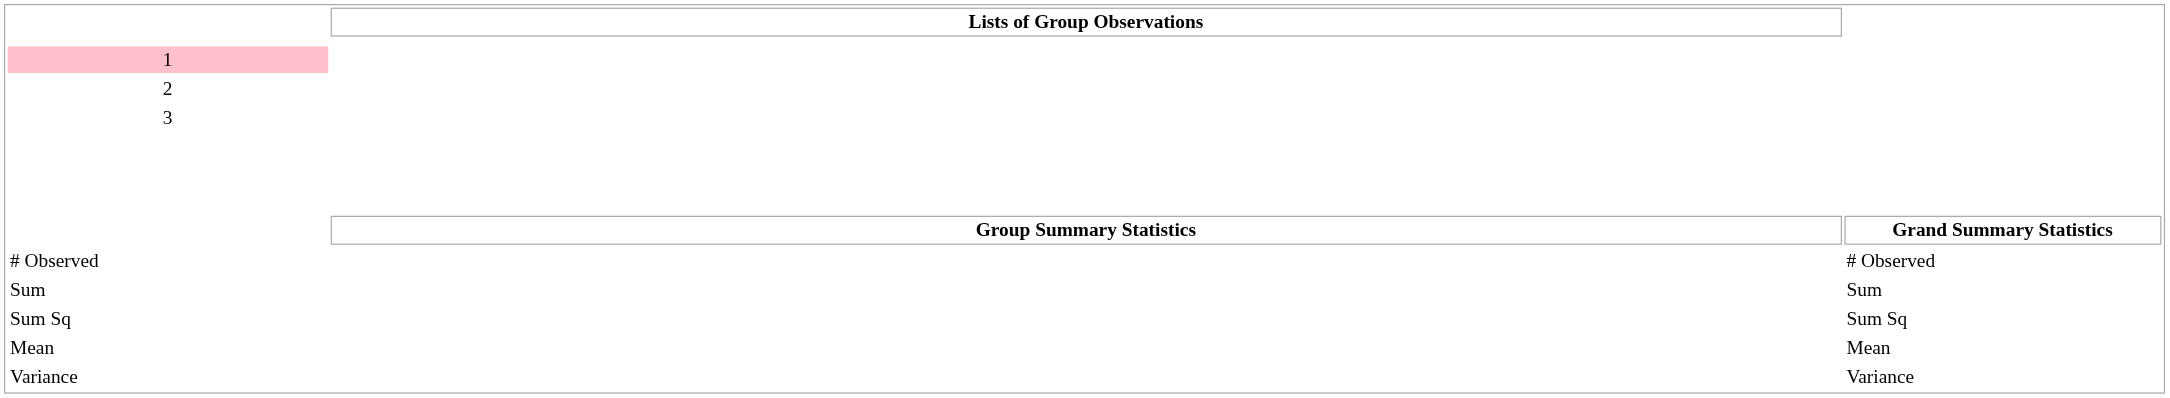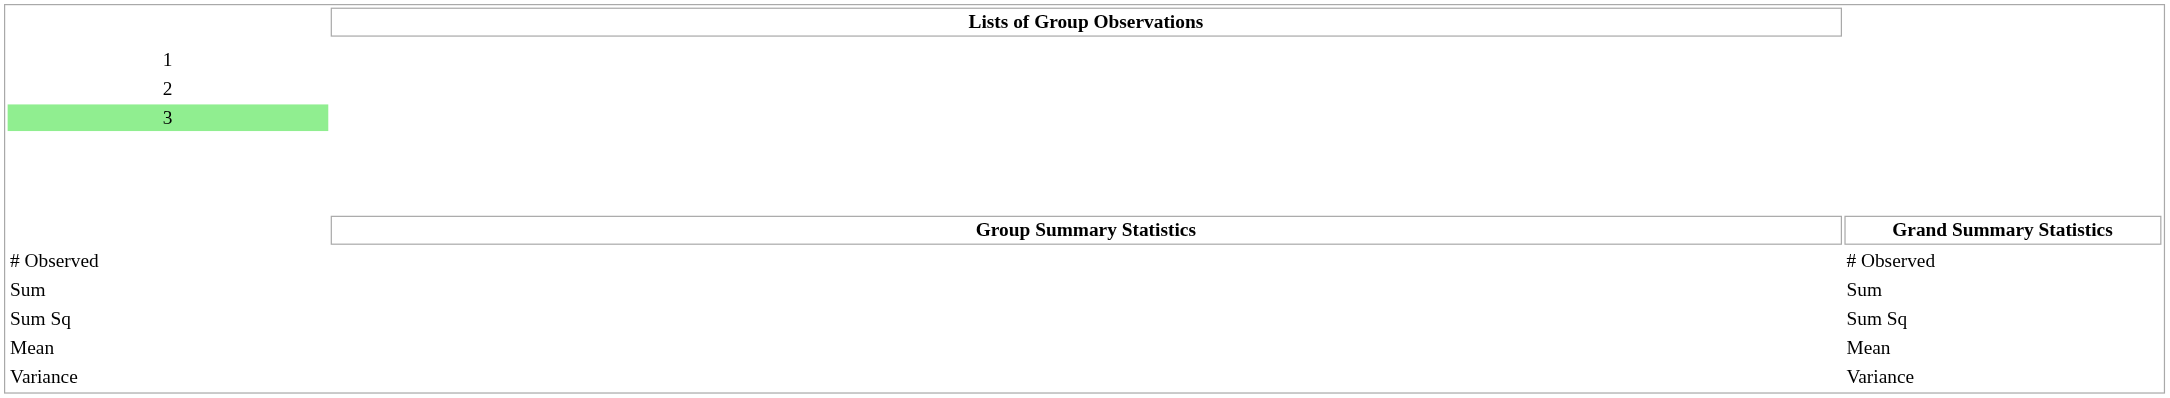(168, 59) pink background -> (168, 59) no background
(168, 117) no background -> (168, 117) lightgreen background
